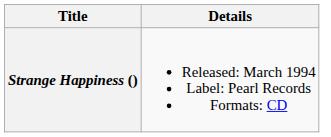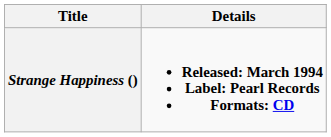(230, 88) normal -> (234, 88) bold
